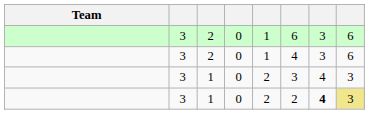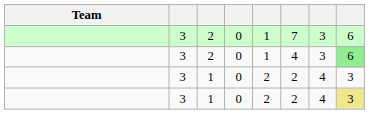(295, 36) 6 -> (295, 36) 7
(350, 57) no background -> (350, 57) lightgreen background
(295, 78) 3 -> (295, 78) 2
(322, 98) bold -> (322, 98) normal
